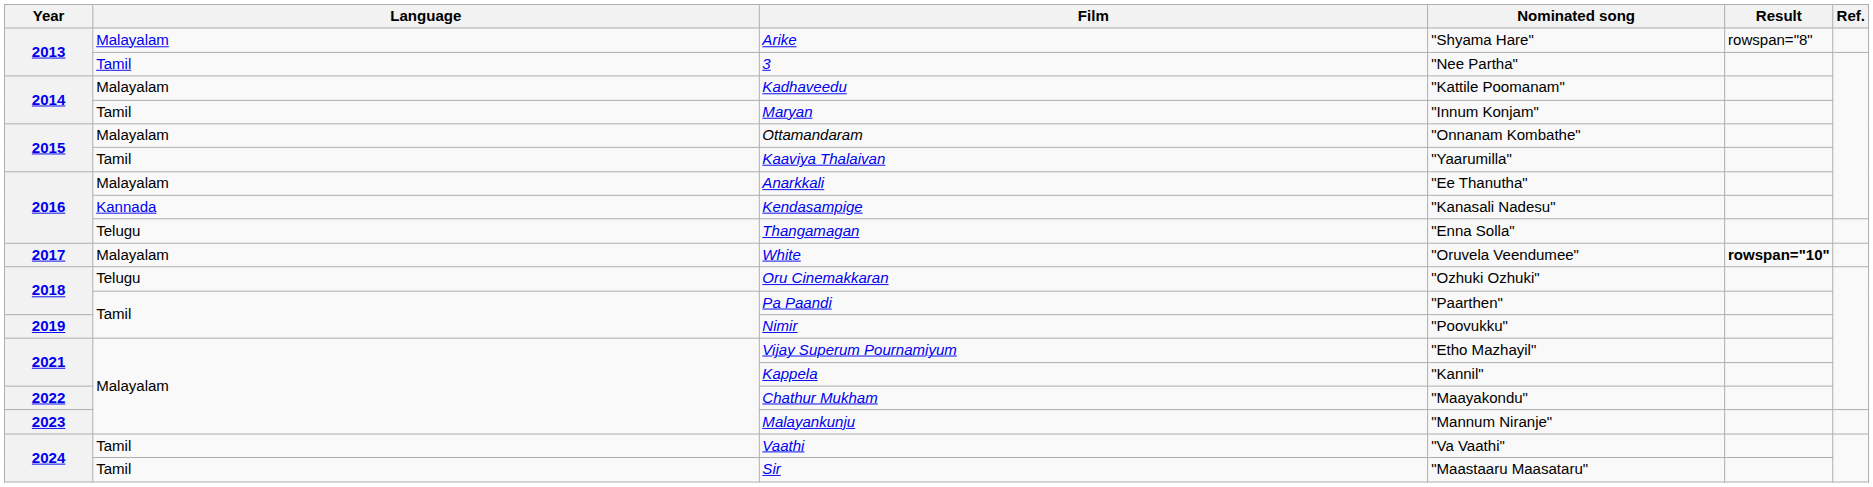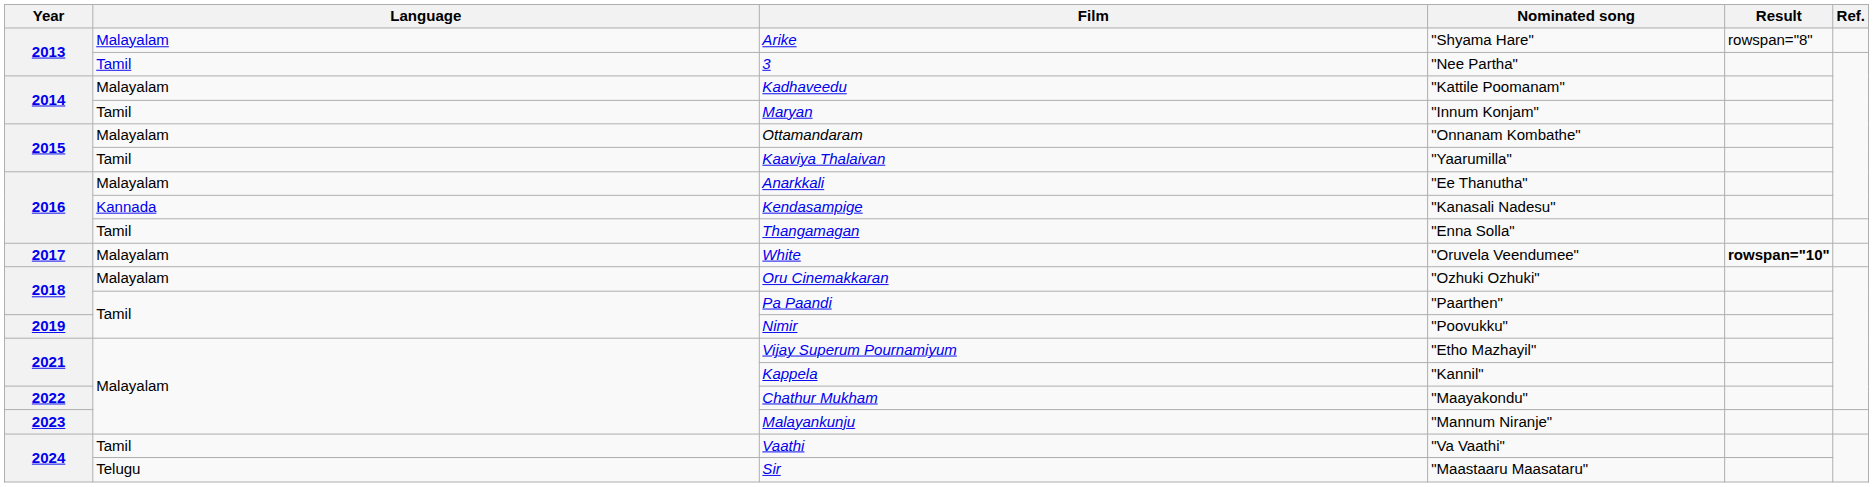(118, 231) Telugu -> (114, 231) Tamil
(118, 278) Telugu -> (133, 278) Malayalam
(114, 469) Tamil -> (118, 469) Telugu
